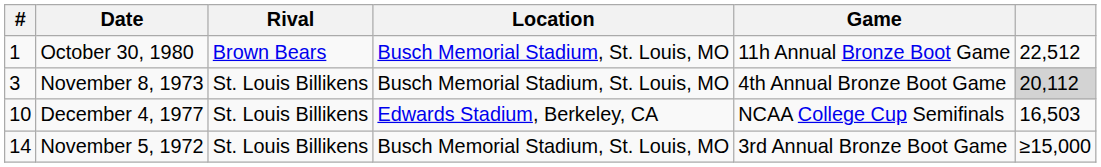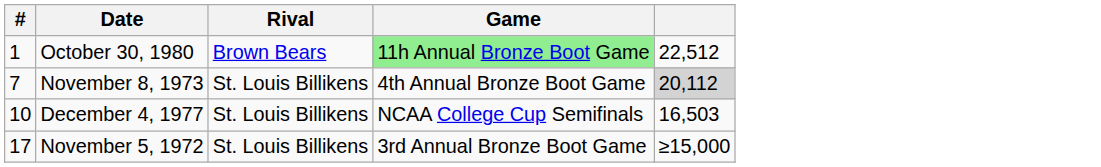- column: (553, 20)
(874, 51) no background -> (513, 51) lightgreen background
(15, 83) 3 -> (15, 83) 7
(20, 146) 14 -> (20, 146) 17
